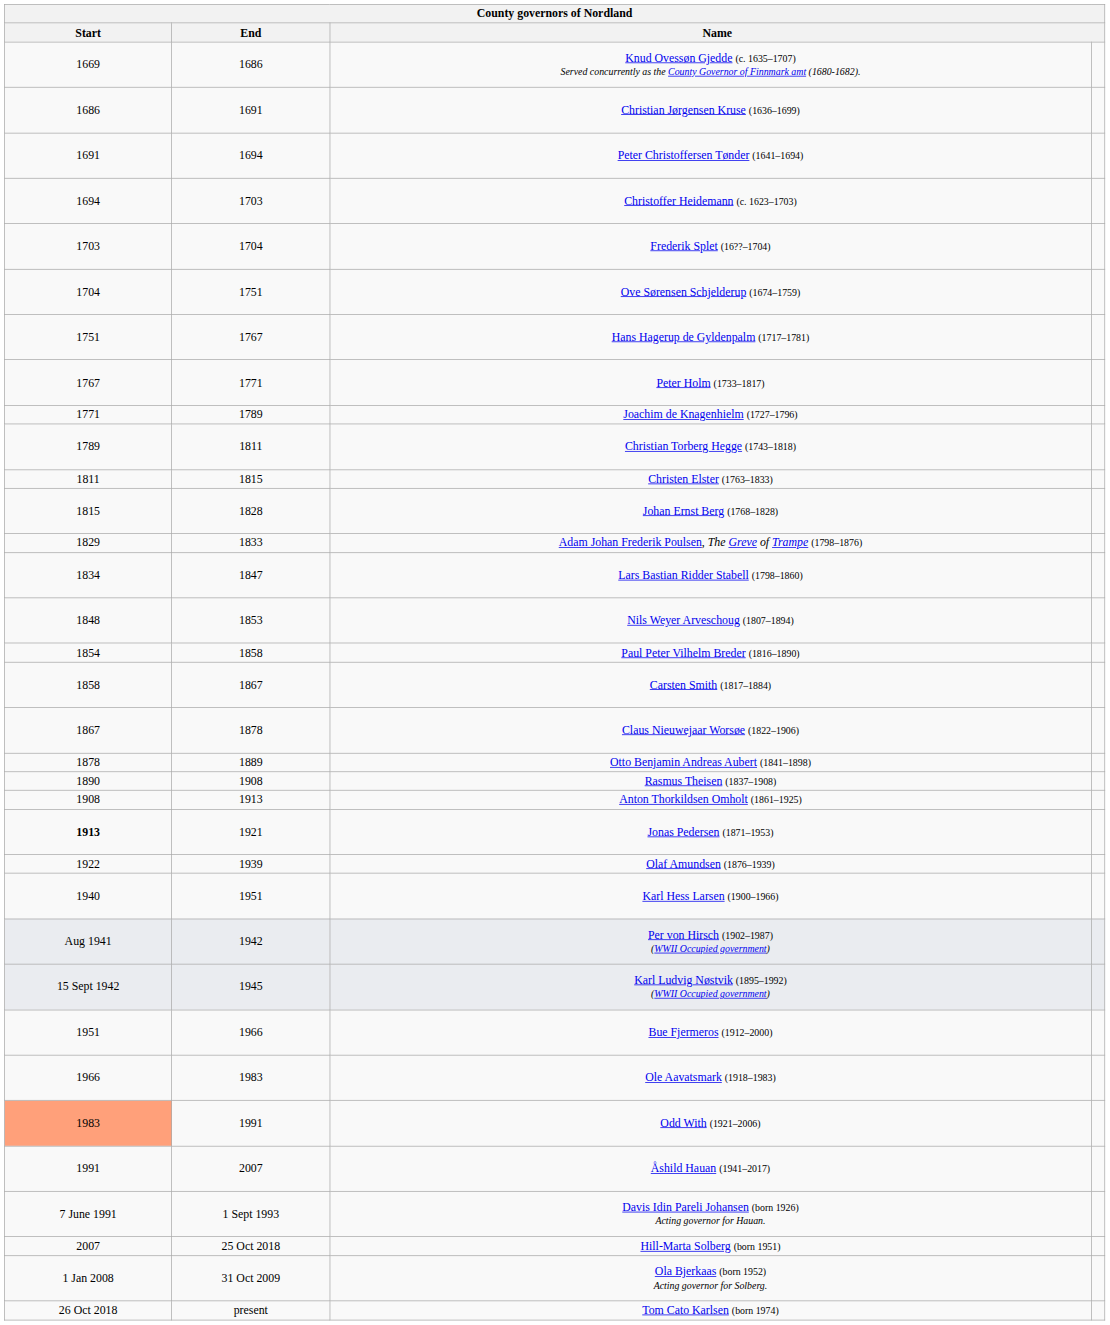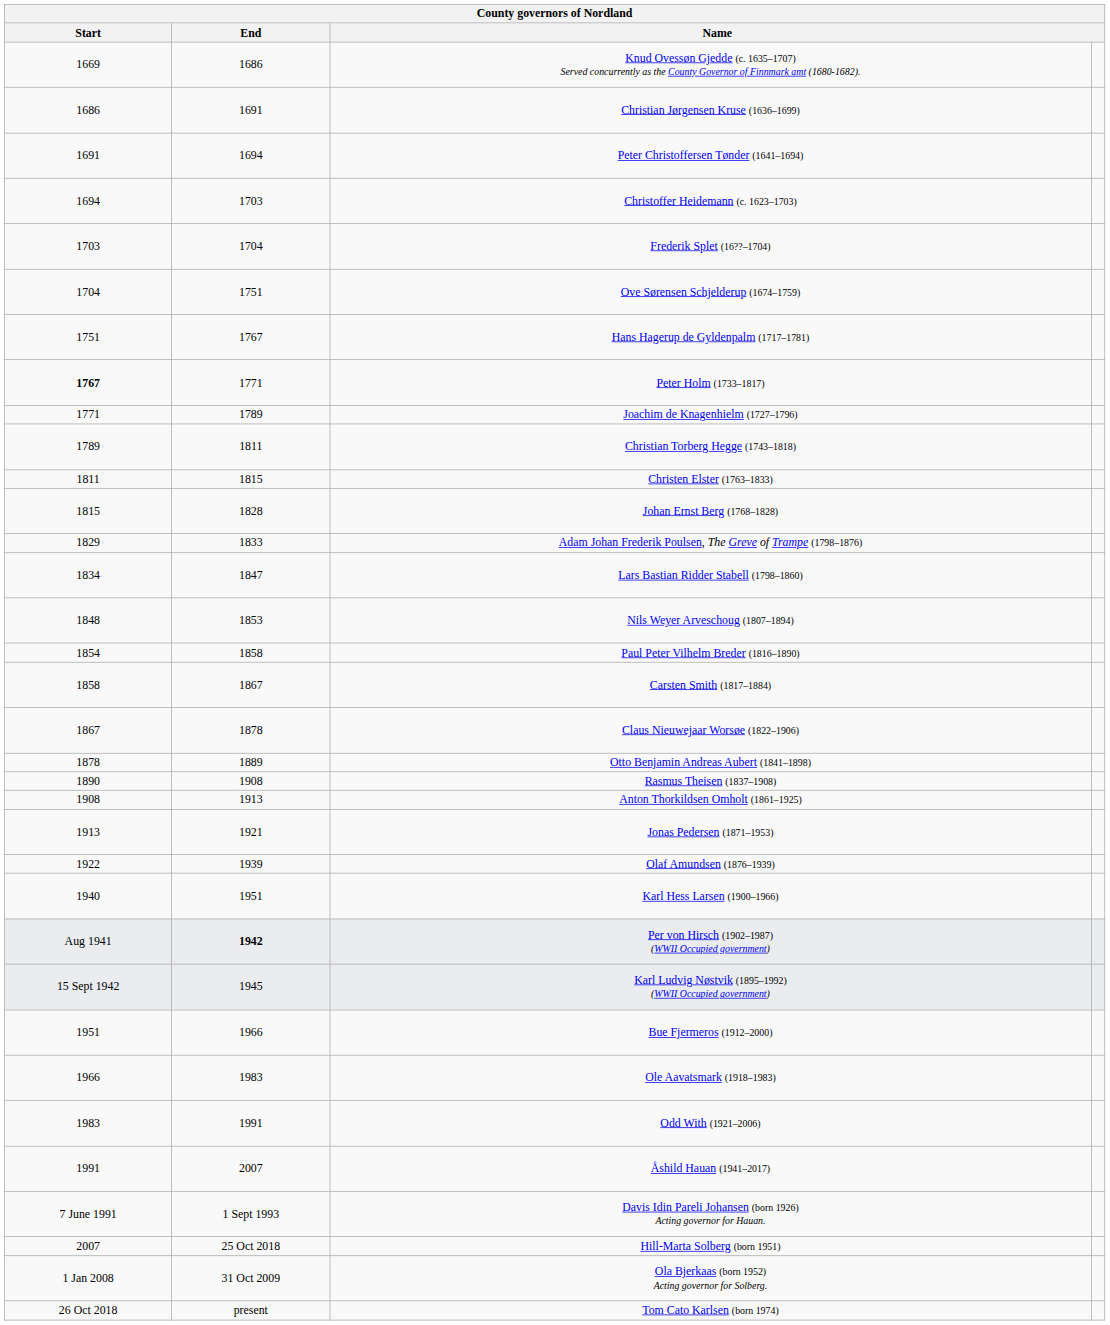(88, 382) normal -> (88, 382) bold
(88, 832) bold -> (88, 832) normal
(251, 941) normal -> (251, 941) bold
(88, 1123) lightsalmon background -> (88, 1123) no background
